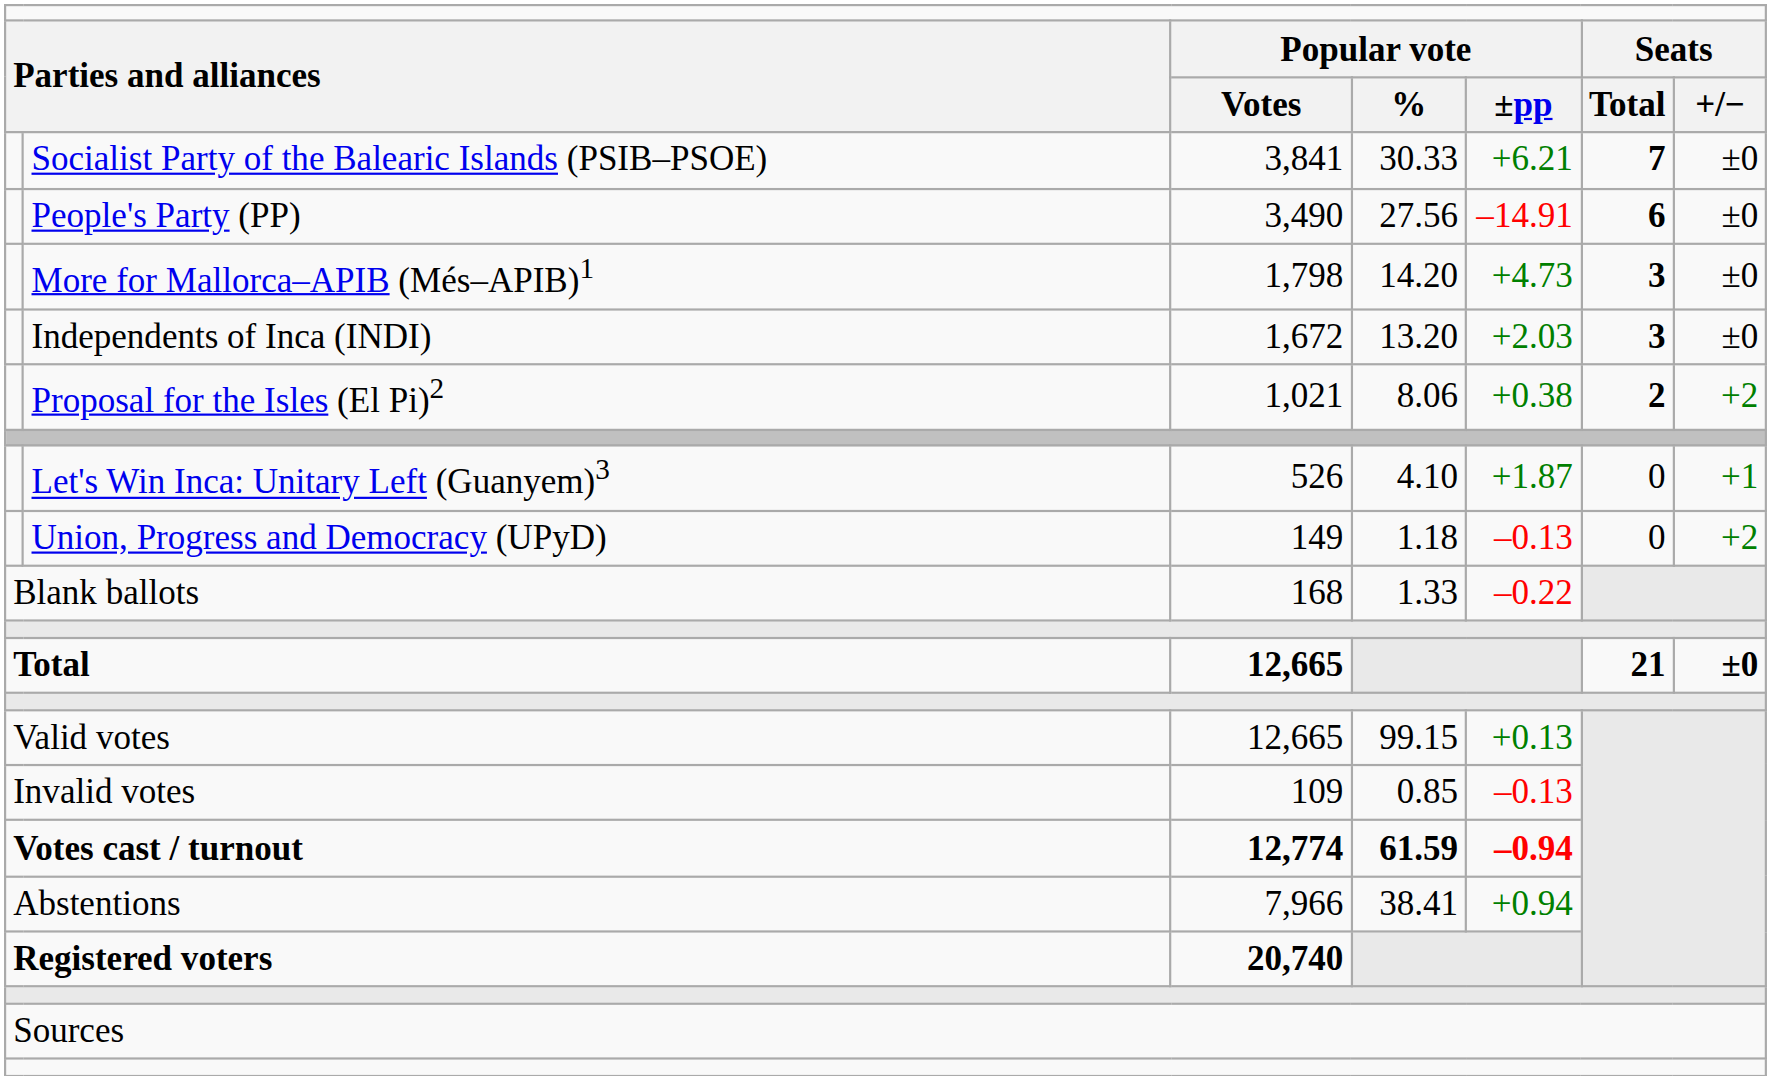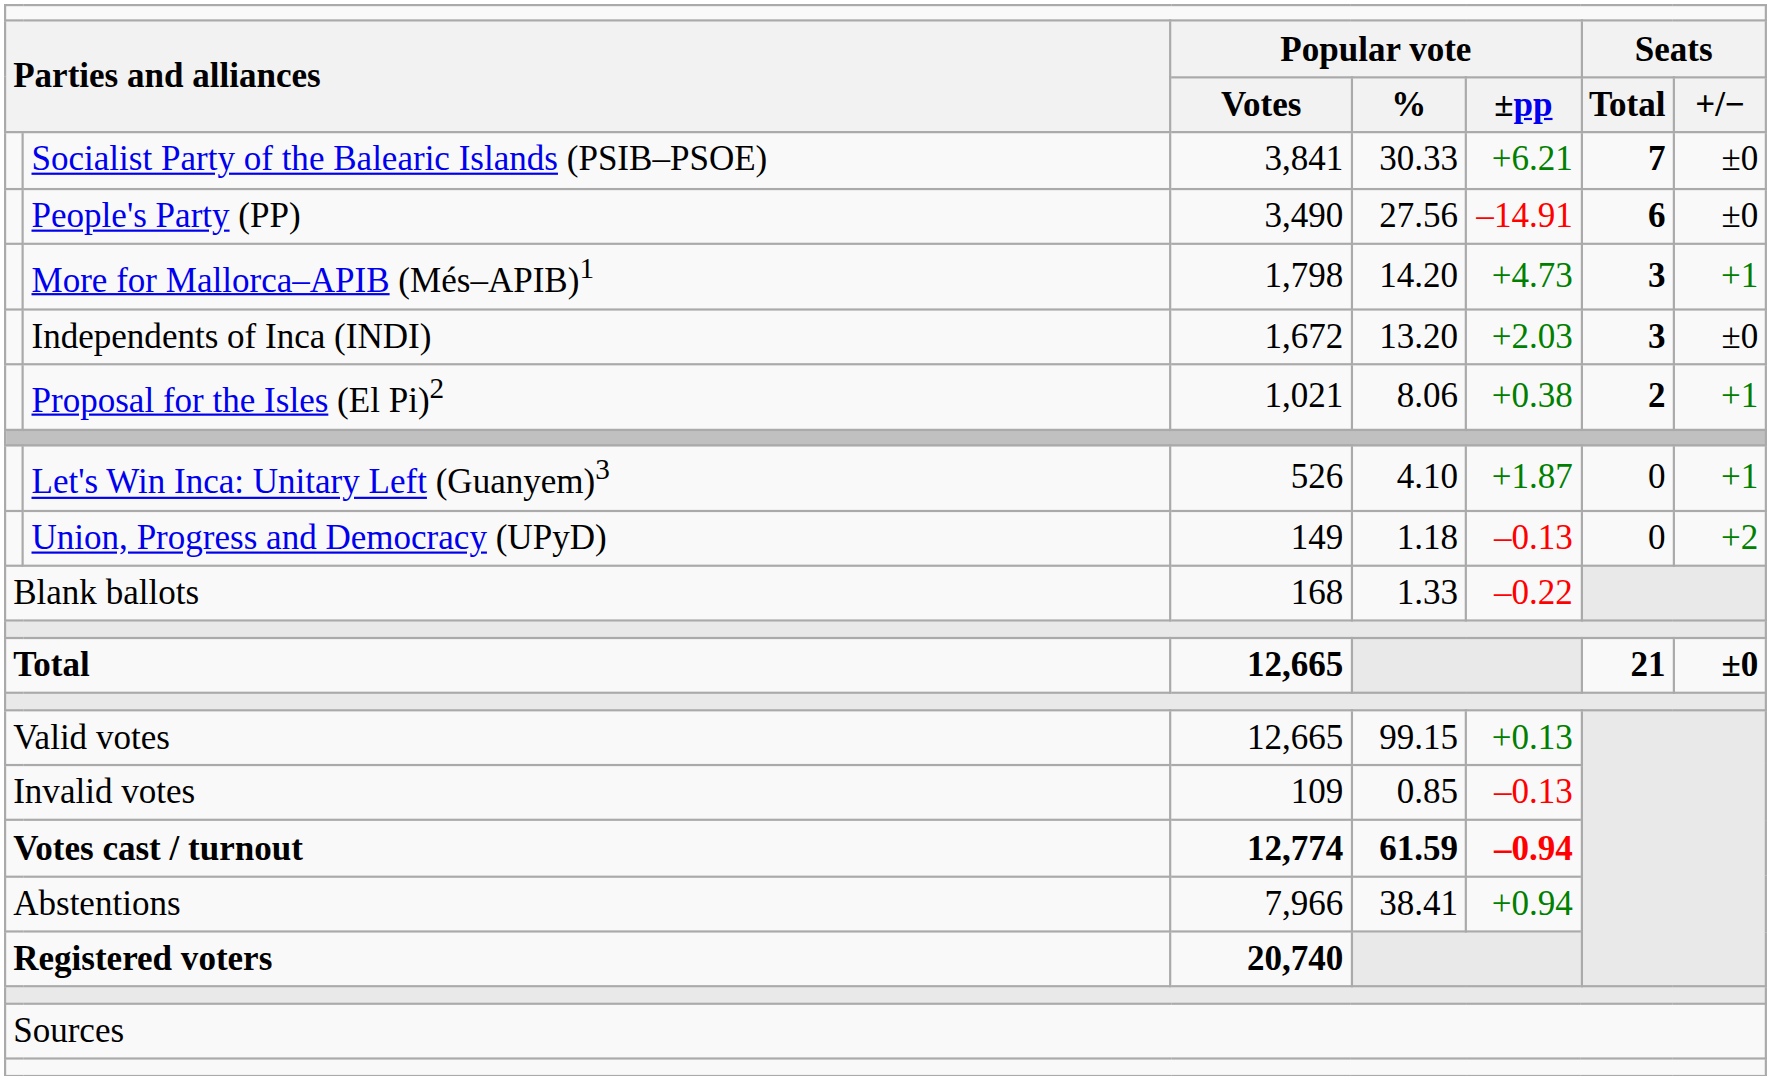(1740, 275) ±0 -> (1740, 275) +1
(1740, 396) +2 -> (1740, 396) +1
